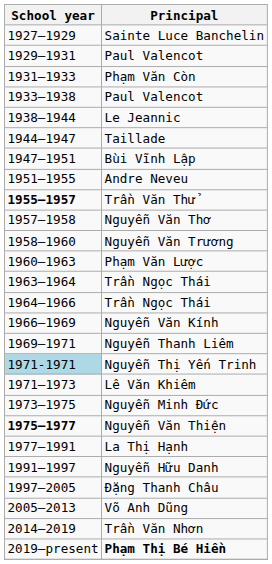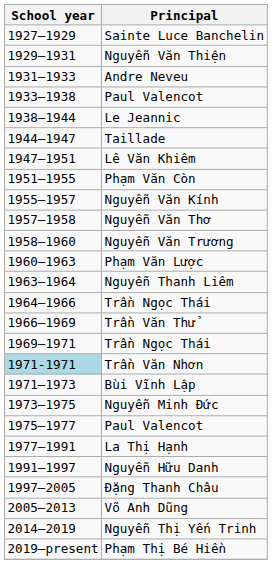(154, 56) Paul Valencot -> (165, 56) Nguyễn Văn Thiện
(150, 76) Phạm Văn Còn -> (146, 76) Andre Neveu
(150, 159) Bùi Vĩnh Lập -> (150, 159) Lê Văn Khiêm
(146, 179) Andre Neveu -> (150, 179) Phạm Văn Còn
(42, 200) bold -> (42, 200) normal
(150, 200) Trần Văn Thử -> (162, 200) Nguyễn Văn Kính
(158, 282) Trần Ngọc Thái -> (169, 282) Nguyễn Thanh Liêm
(162, 323) Nguyễn Văn Kính -> (150, 323) Trần Văn Thử
(169, 344) Nguyễn Thanh Liêm -> (158, 344) Trần Ngọc Thái
(181, 364) Nguyễn Thị Yến Trinh -> (154, 364) Trần Văn Nhơn
(150, 385) Lê Văn Khiêm -> (150, 385) Bùi Vĩnh Lập
(42, 426) bold -> (42, 426) normal
(165, 426) Nguyễn Văn Thiện -> (154, 426) Paul Valencot
(154, 529) Trần Văn Nhơn -> (181, 529) Nguyễn Thị Yến Trinh
(165, 549) bold -> (165, 549) normal
